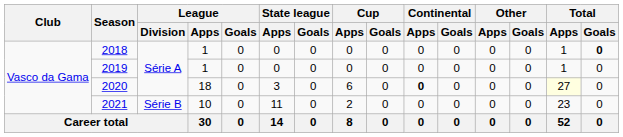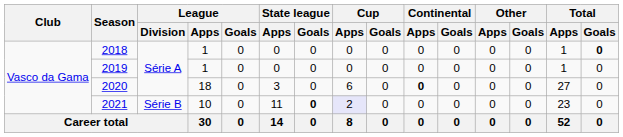(564, 86) lightyellow background -> (564, 86) no background
(313, 104) normal -> (313, 104) bold
(350, 104) no background -> (350, 104) lavender background
